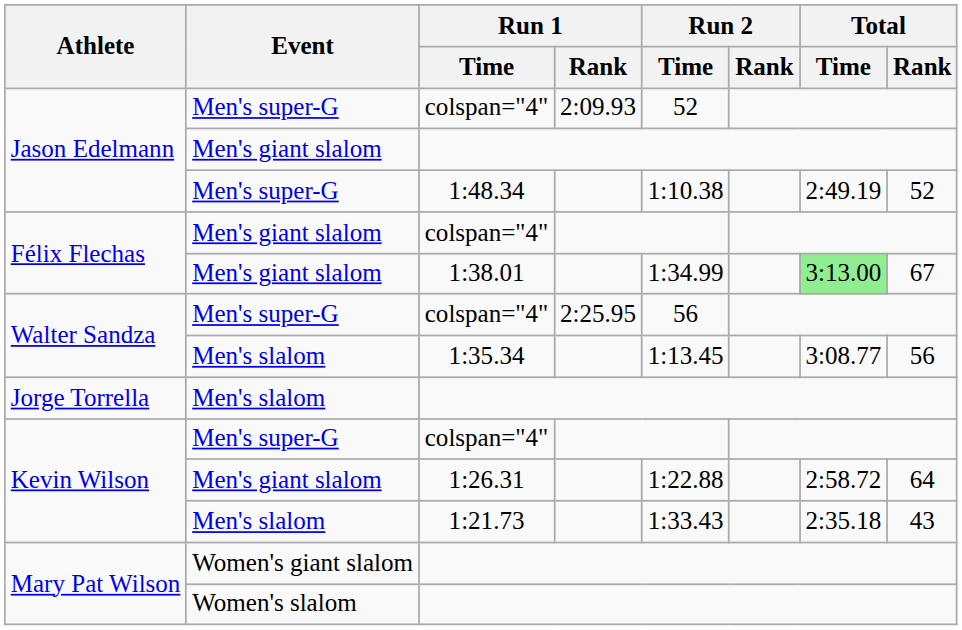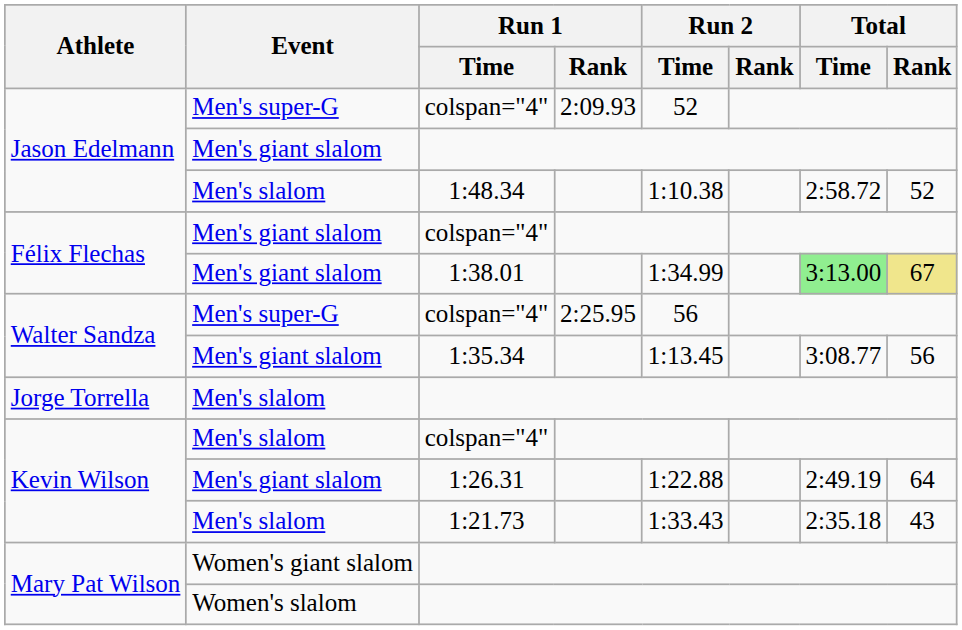(265, 190) Men's super-G -> (259, 190) Men's slalom
(843, 190) 2:49.19 -> (843, 190) 2:58.72
(922, 273) no background -> (922, 273) khaki background
(259, 356) Men's slalom -> (287, 356) Men's giant slalom
(265, 438) Men's super-G -> (259, 438) Men's slalom
(843, 480) 2:58.72 -> (843, 480) 2:49.19
